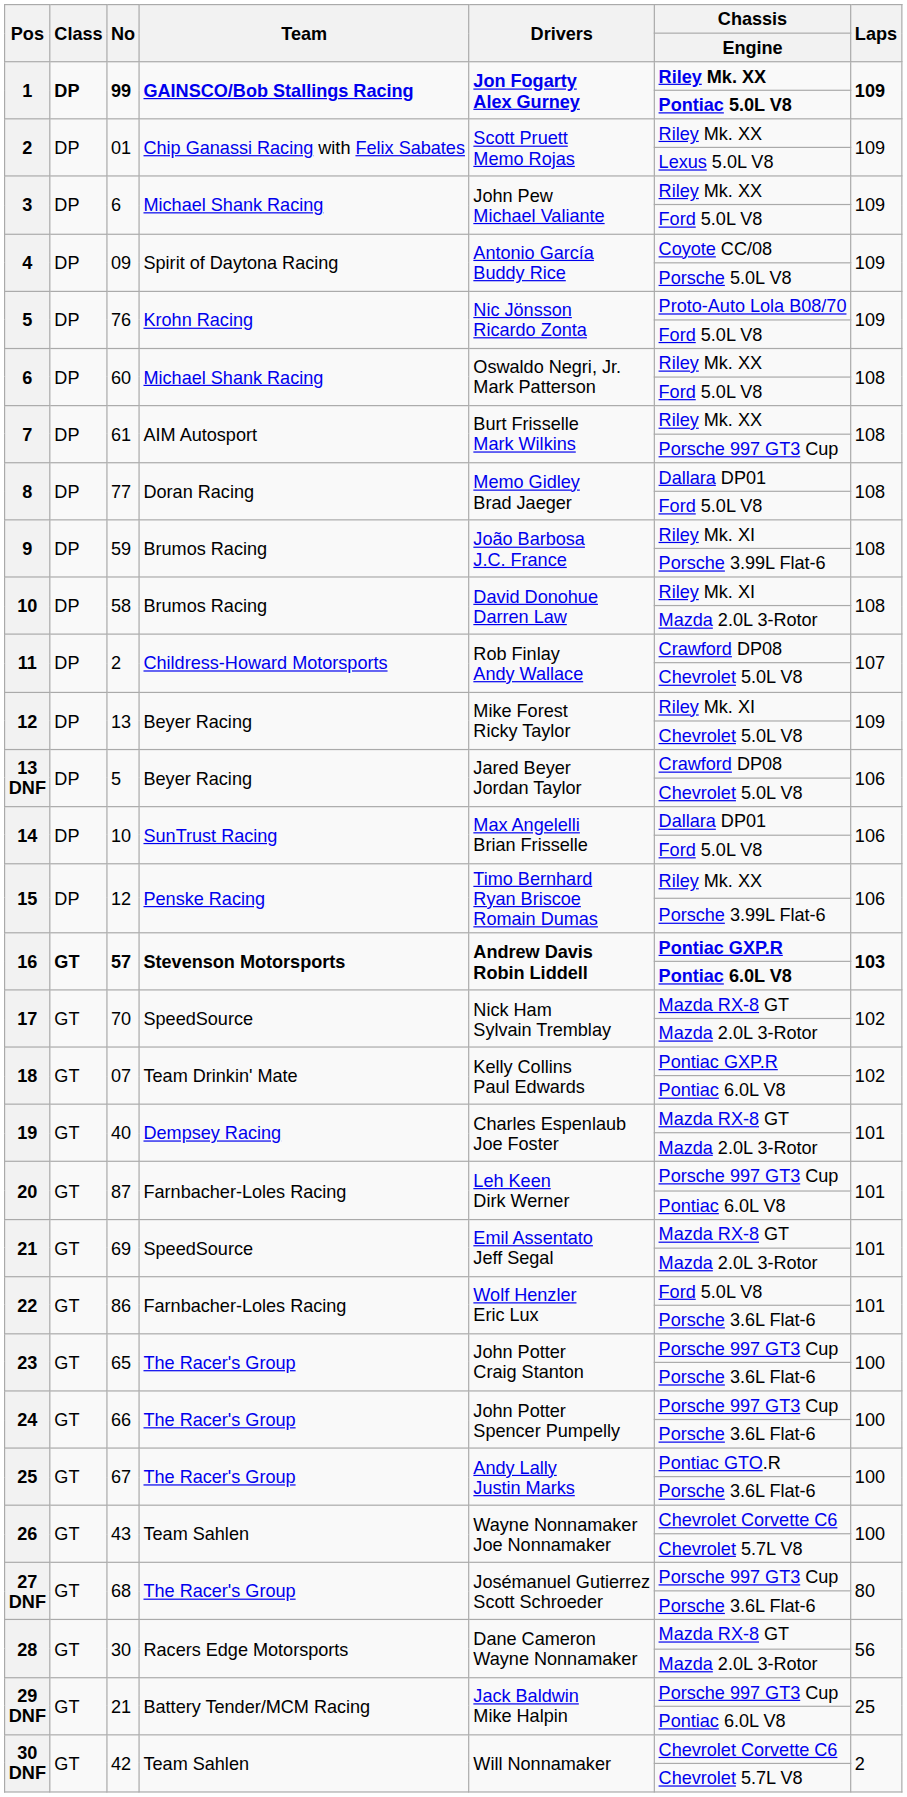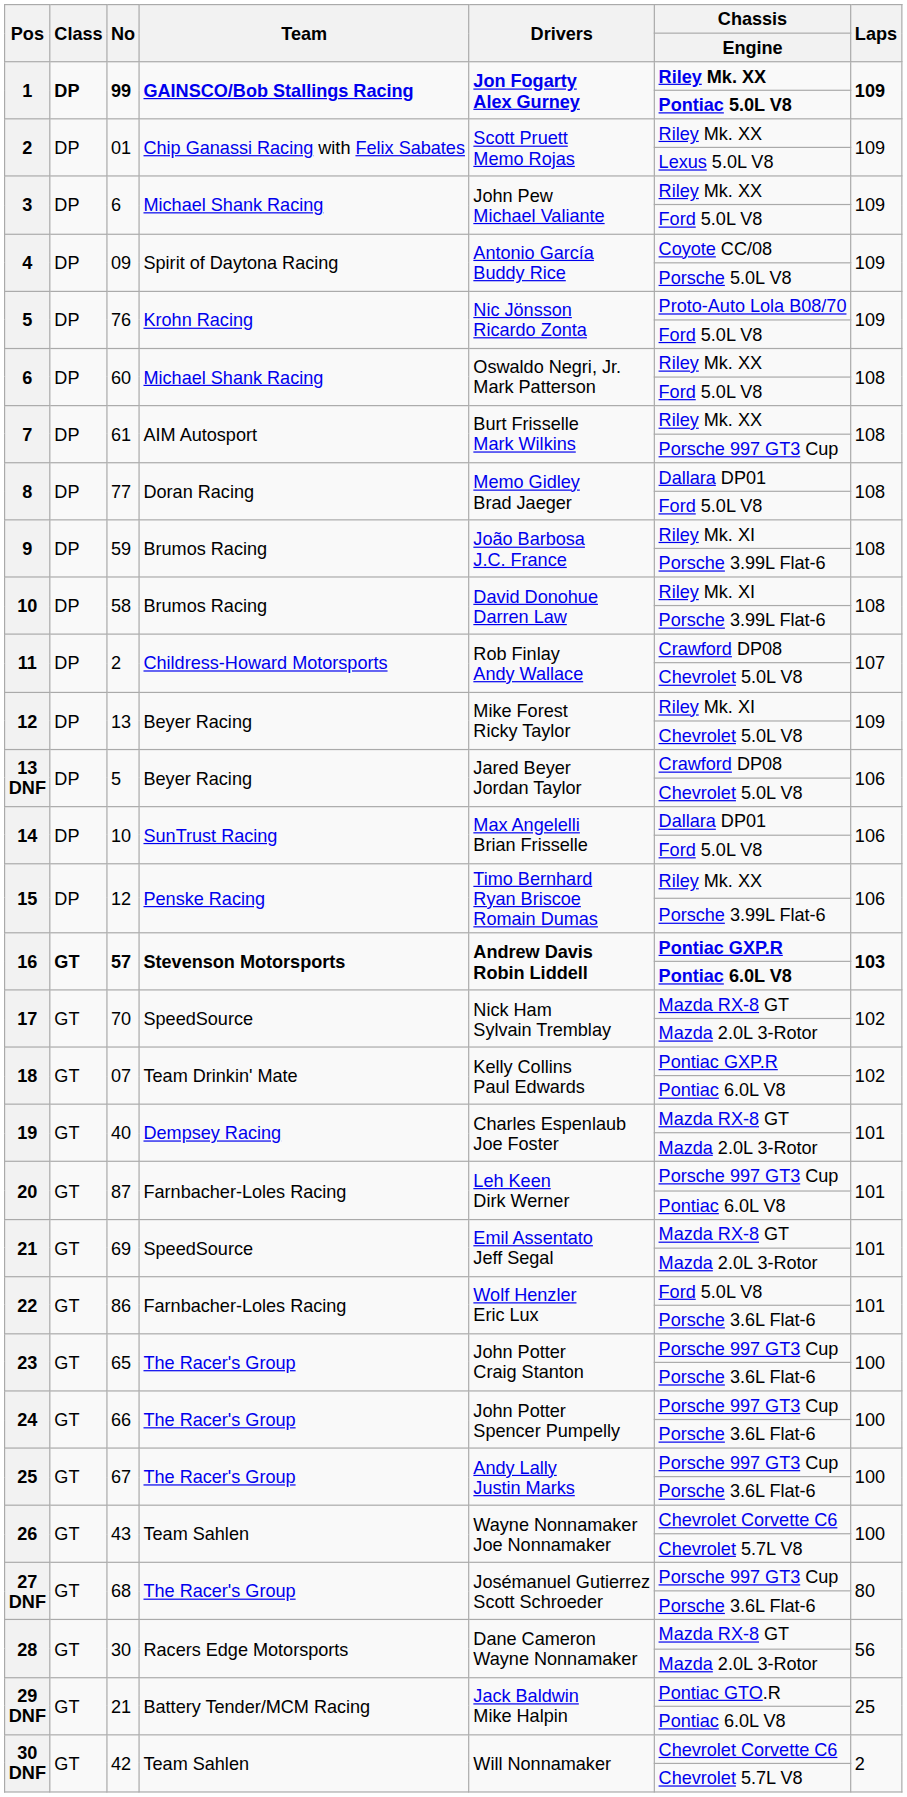(738, 620) Mazda 2.0L 3-Rotor -> (742, 620) Porsche 3.99L Flat-6
(720, 1463) Pontiac GTO.R -> (748, 1463) Porsche 997 GT3 Cup
(748, 1692) Porsche 997 GT3 Cup -> (720, 1692) Pontiac GTO.R
